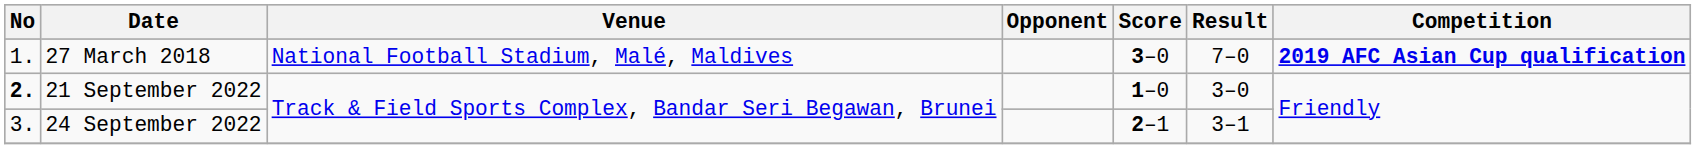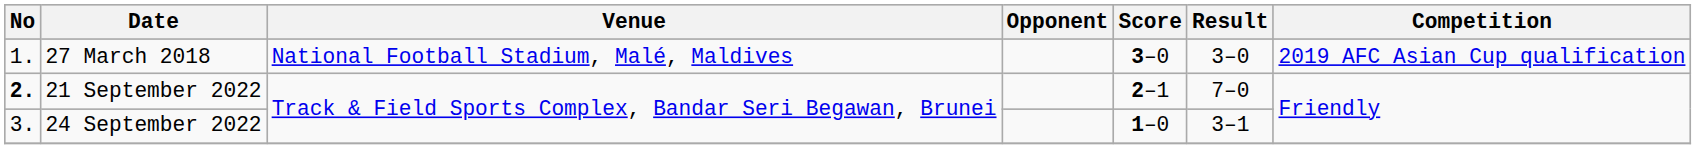(1230, 57) 7–0 -> (1230, 57) 3–0
(1482, 57) bold -> (1482, 57) normal
(1150, 91) 1–0 -> (1150, 91) 2–1
(1230, 91) 3–0 -> (1230, 91) 7–0
(1150, 126) 2–1 -> (1150, 126) 1–0
